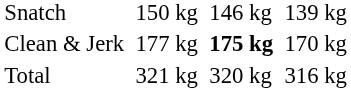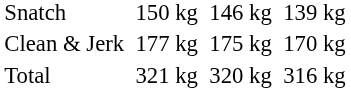(241, 44) bold -> (241, 44) normal
